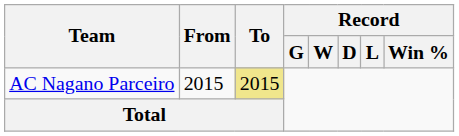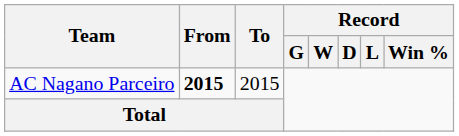(203, 83) normal -> (203, 83) bold
(260, 83) khaki background -> (260, 83) no background
